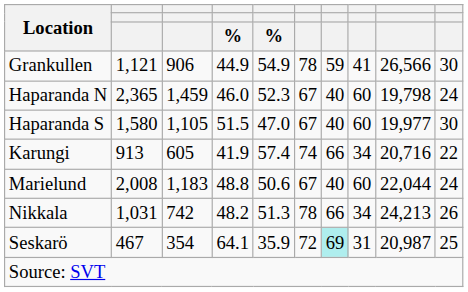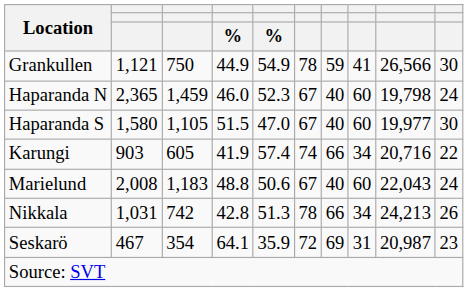(180, 65) 906 -> (180, 65) 750
(130, 154) 913 -> (130, 154) 903
(405, 183) 22,044 -> (405, 183) 22,043
(233, 212) 48.2 -> (233, 212) 42.8
(335, 242) paleturquoise background -> (335, 242) no background
(449, 242) 25 -> (449, 242) 23
